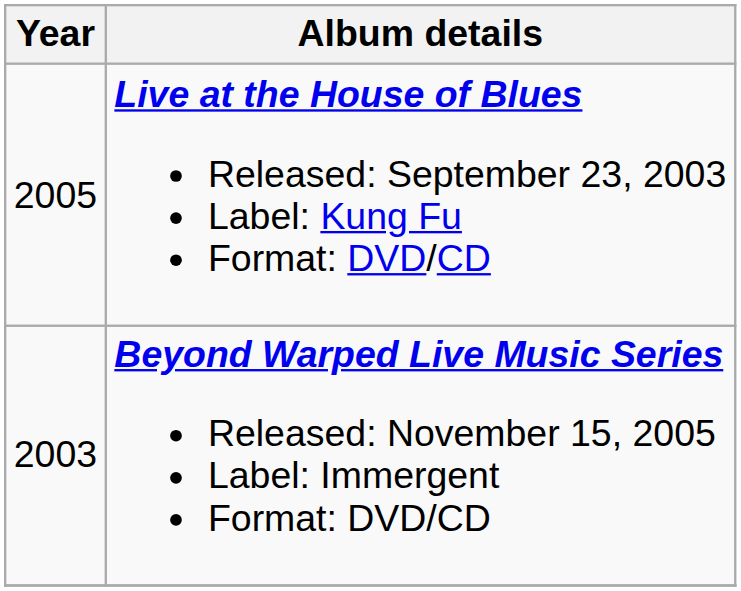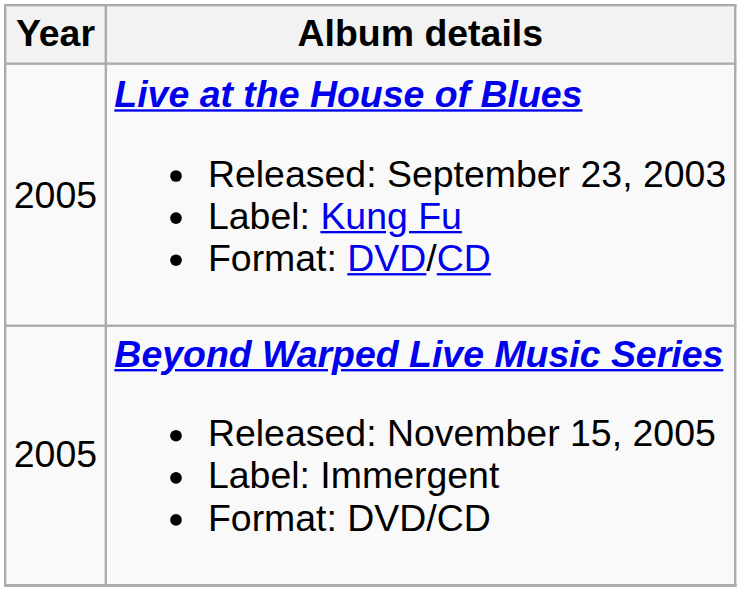(55, 454) 2003 -> (55, 454) 2005
